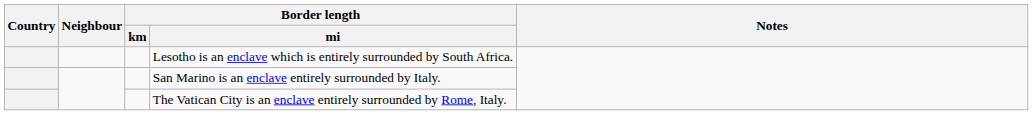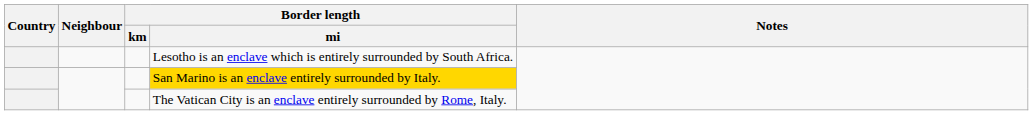(297, 78) no background -> (297, 78) gold background
